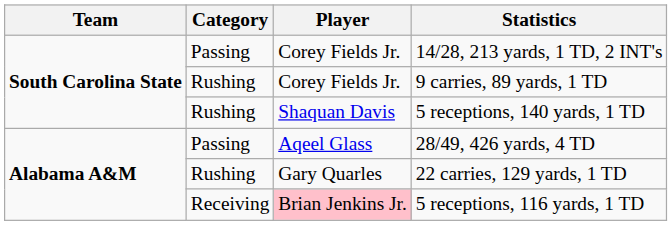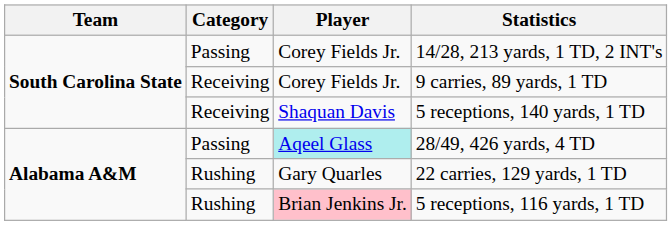(223, 81) Rushing -> (230, 81) Receiving
(223, 112) Rushing -> (230, 112) Receiving
(325, 143) no background -> (325, 143) paleturquoise background
(230, 204) Receiving -> (223, 204) Rushing
